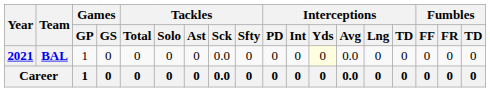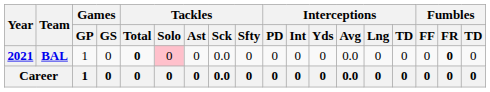(137, 55) normal -> (137, 55) bold
(169, 55) no background -> (169, 55) pink background
(323, 55) lightyellow background -> (323, 55) no background
(450, 55) normal -> (450, 55) bold
